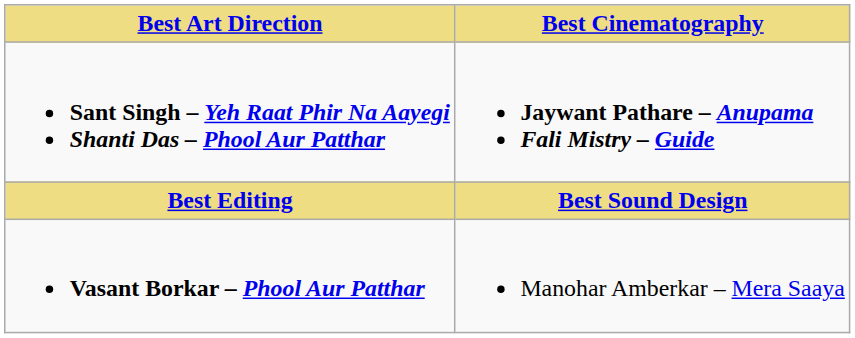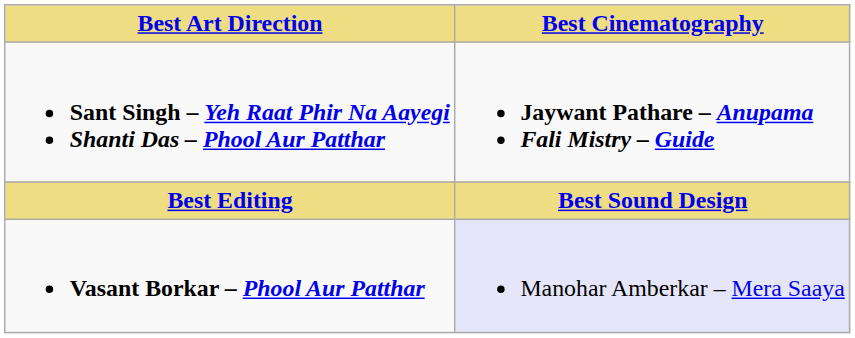(653, 289) no background -> (653, 289) lavender background
